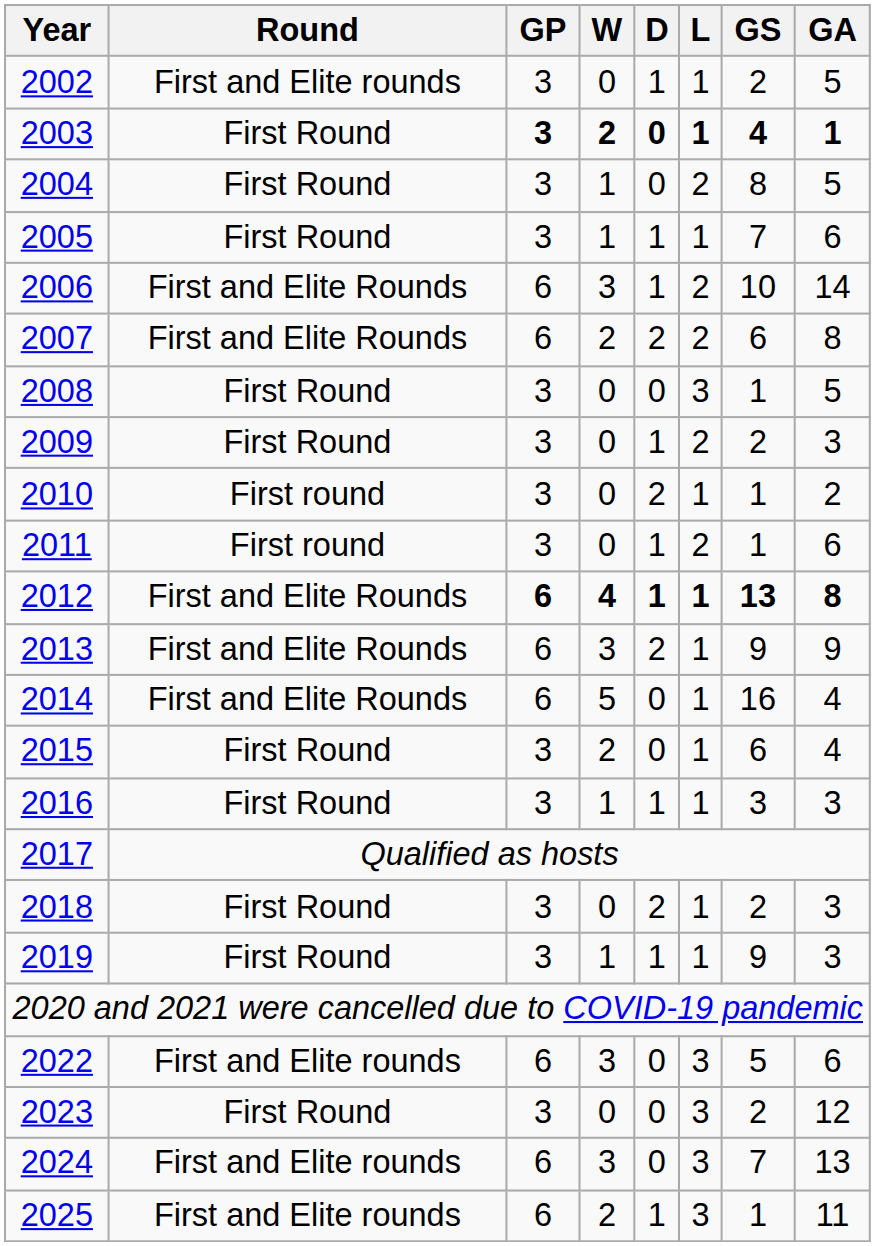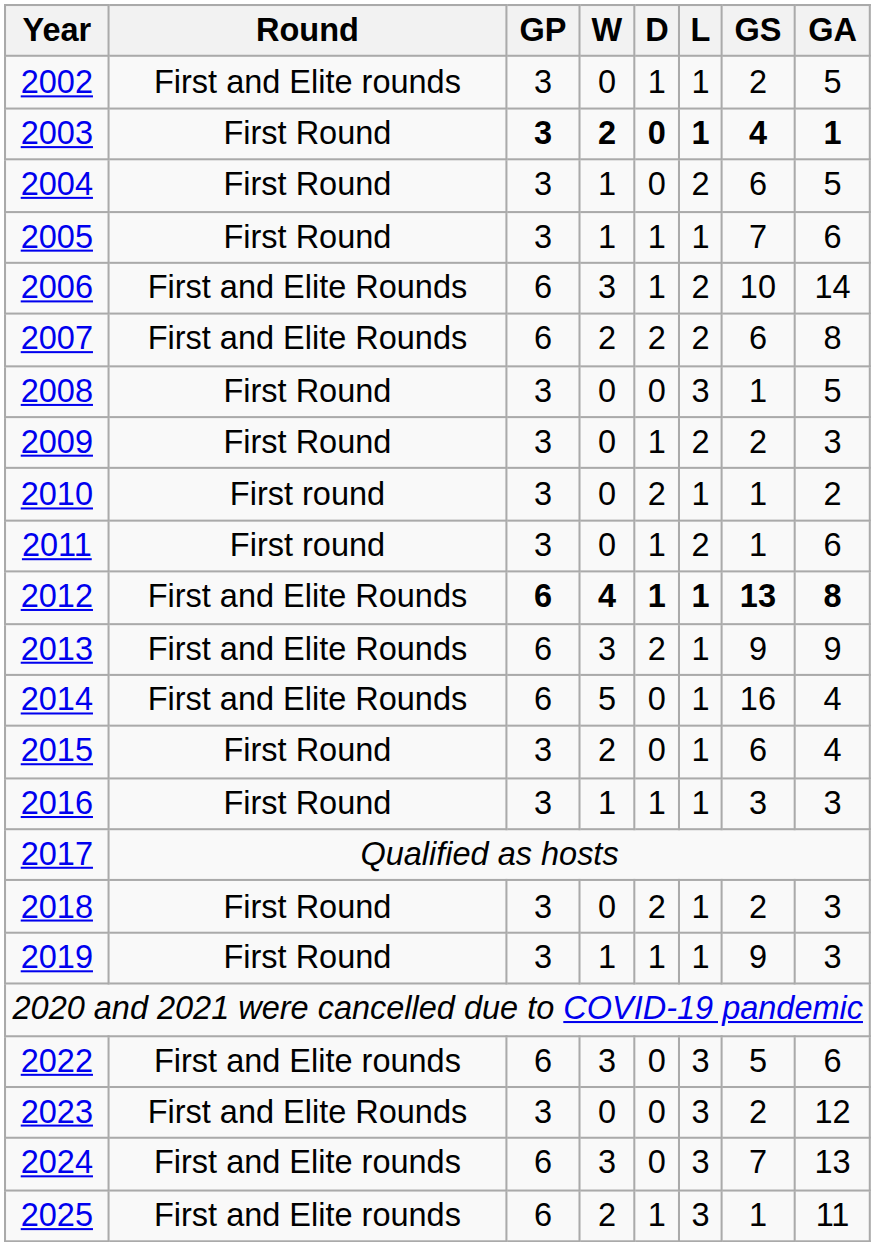(758, 184) 8 -> (758, 184) 6
(307, 1111) First Round -> (307, 1111) First and Elite Rounds
